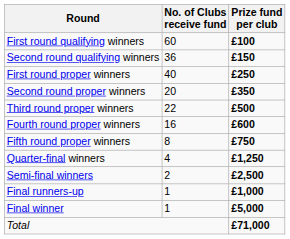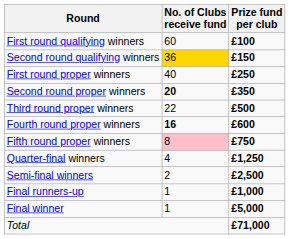(170, 58) no background -> (170, 58) gold background
(170, 91) normal -> (170, 91) bold
(170, 125) normal -> (170, 125) bold
(167, 141) no background -> (167, 141) pink background
